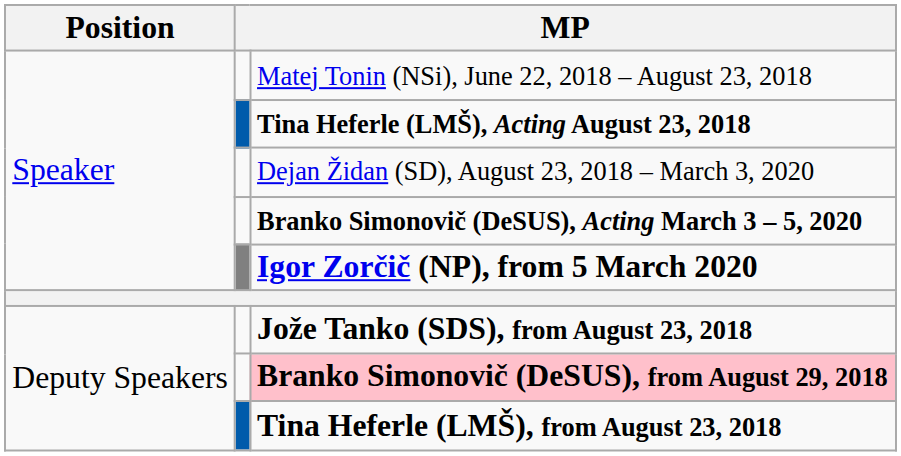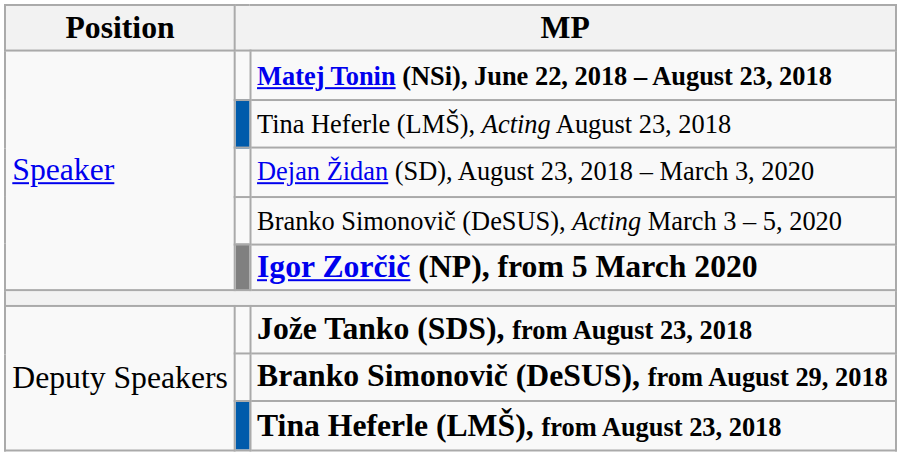(534, 75) normal -> (544, 73) bold
(504, 122) bold -> (494, 124) normal
(560, 218) bold -> (550, 220) normal
(572, 376) pink background -> (572, 376) no background
